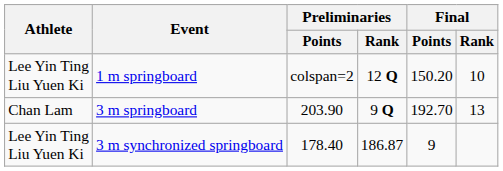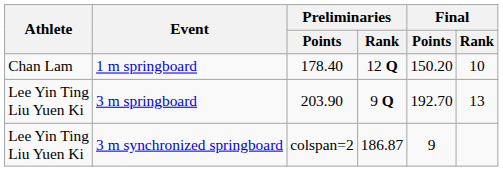(49, 76) Lee Yin Ting Liu Yuen Ki -> (40, 67) Chan Lam
(322, 76) colspan=2 -> (322, 67) 178.40
(40, 110) Chan Lam -> (49, 101) Lee Yin Ting Liu Yuen Ki
(322, 145) 178.40 -> (322, 145) colspan=2
